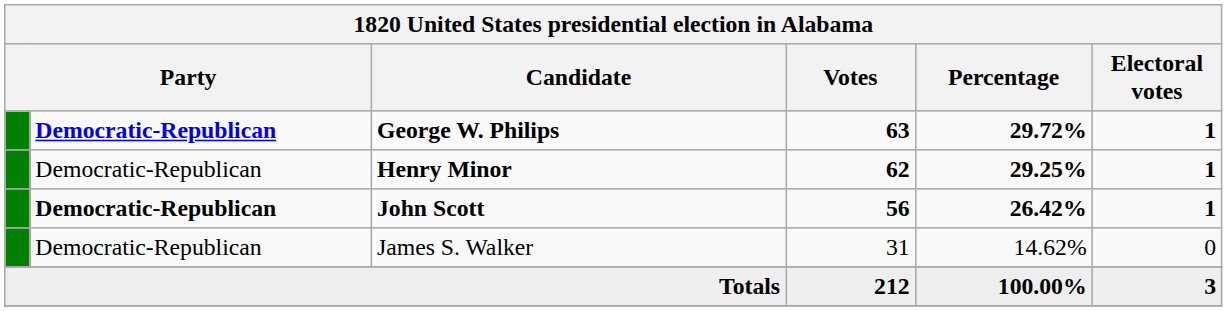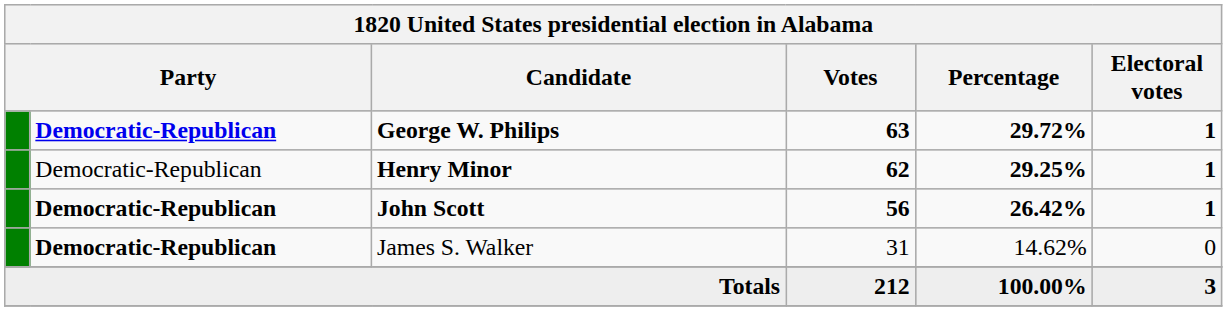(148, 247) normal -> (156, 247) bold
